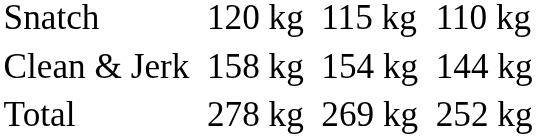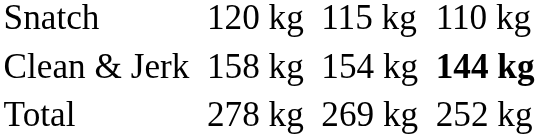(484, 66) normal -> (485, 66) bold
